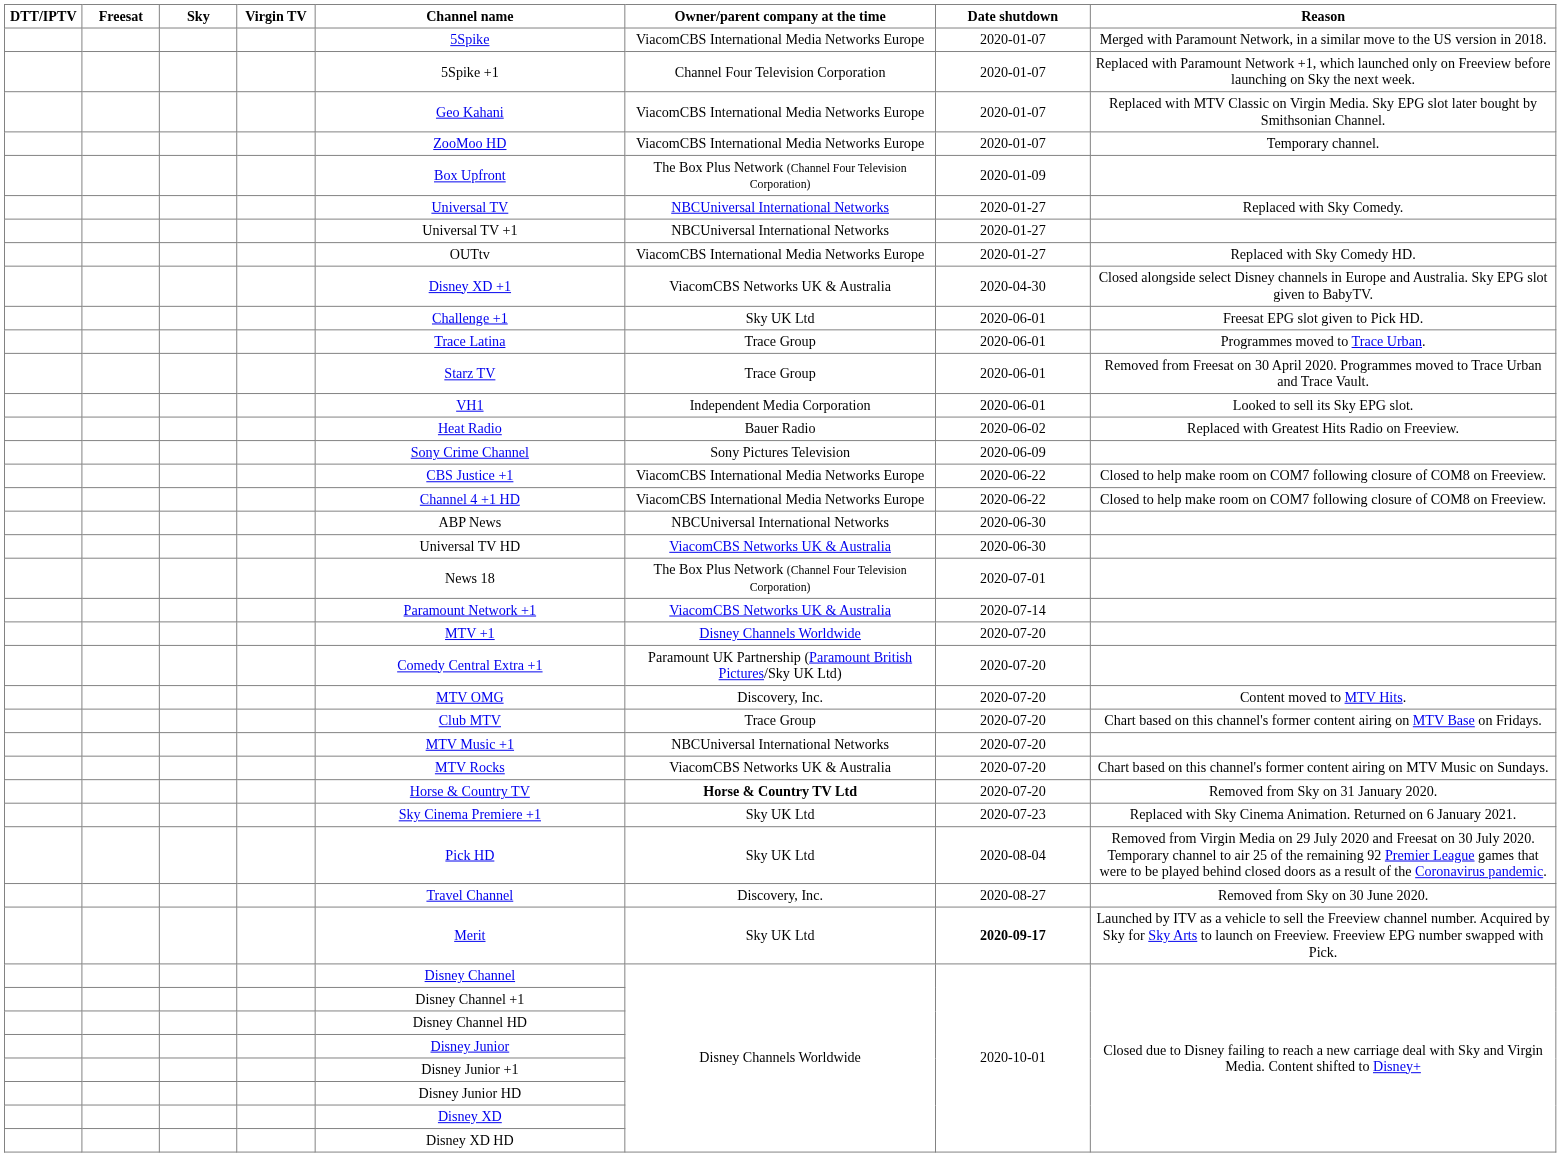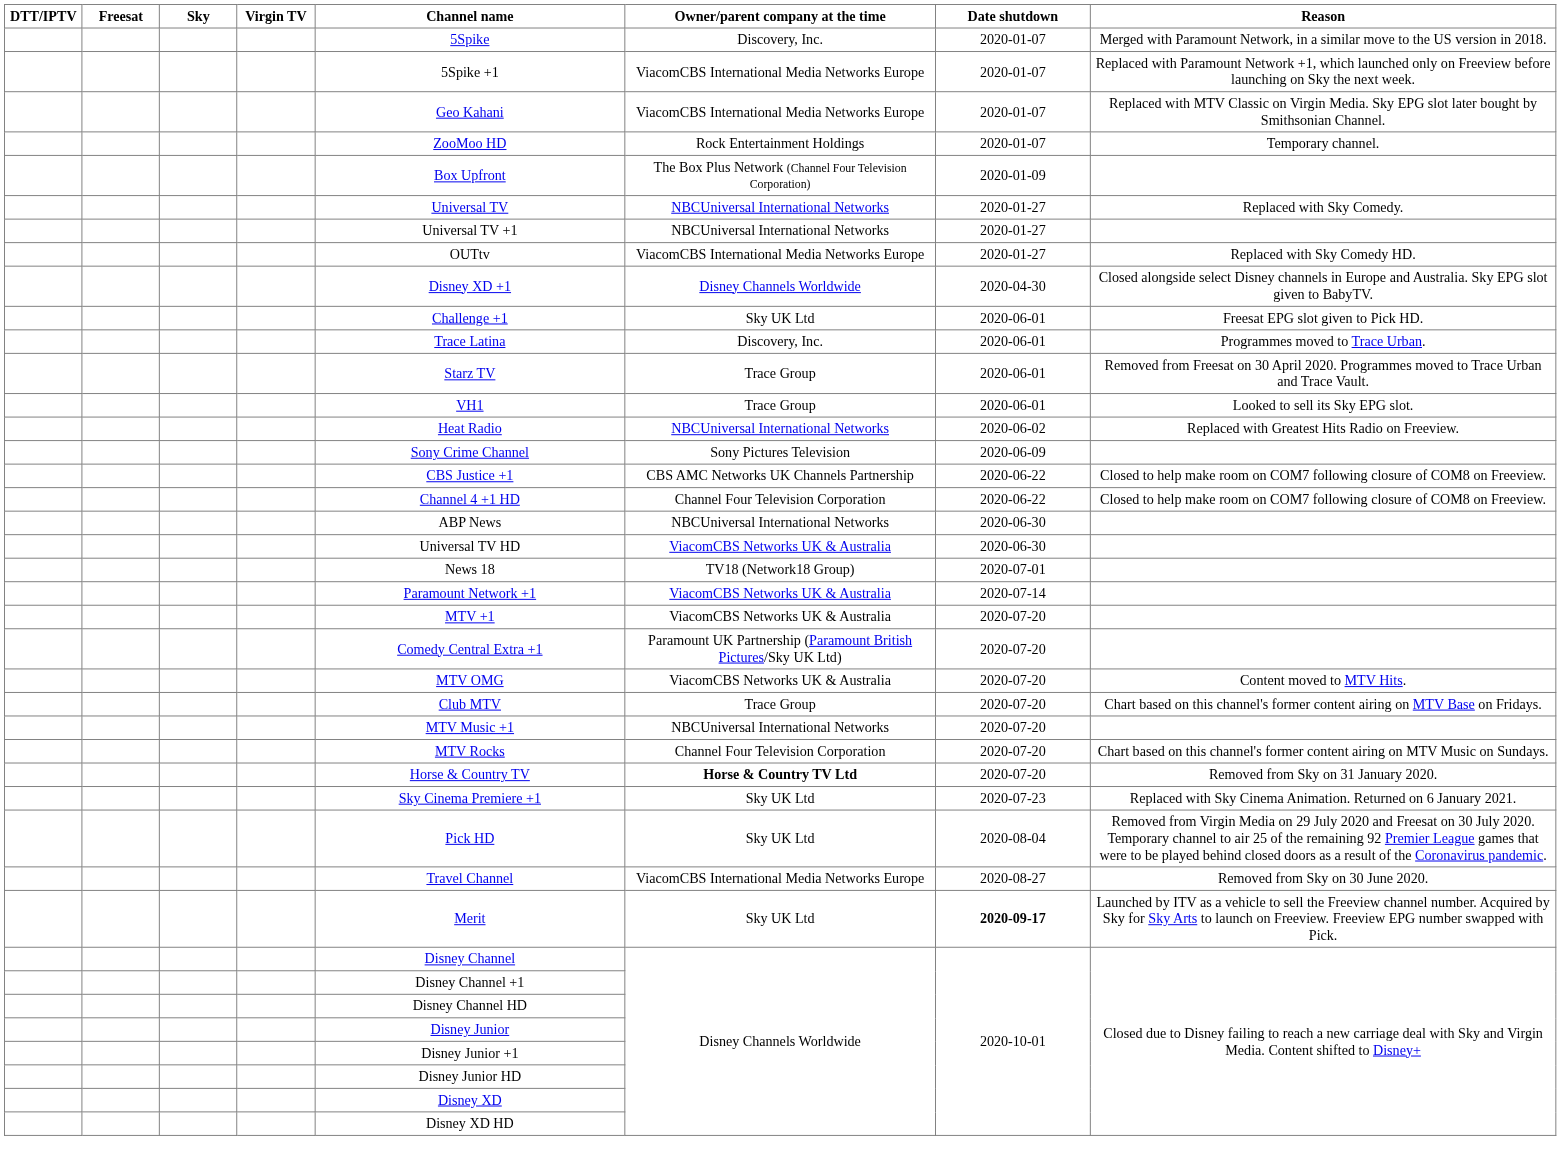(780, 39) ViacomCBS International Media Networks Europe -> (780, 39) Discovery, Inc.
(780, 71) Channel Four Television Corporation -> (780, 71) ViacomCBS International Media Networks Europe
(780, 143) ViacomCBS International Media Networks Europe -> (780, 143) Rock Entertainment Holdings
(780, 286) ViacomCBS Networks UK & Australia -> (780, 286) Disney Channels Worldwide
(780, 341) Trace Group -> (780, 341) Discovery, Inc.
(780, 405) Independent Media Corporation -> (780, 405) Trace Group
(780, 428) Bauer Radio -> (780, 428) NBCUniversal International Networks
(780, 475) ViacomCBS International Media Networks Europe -> (780, 475) CBS AMC Networks UK Channels Partnership
(780, 499) ViacomCBS International Media Networks Europe -> (780, 499) Channel Four Television Corporation
(780, 578) The Box Plus Network (Channel Four Television Corporation) -> (780, 569) TV18 (Network18 Group)
(780, 633) Disney Channels Worldwide -> (780, 617) ViacomCBS Networks UK & Australia
(780, 697) Discovery, Inc. -> (780, 680) ViacomCBS Networks UK & Australia
(780, 767) ViacomCBS Networks UK & Australia -> (780, 751) Channel Four Television Corporation
(780, 895) Discovery, Inc. -> (780, 878) ViacomCBS International Media Networks Europe
